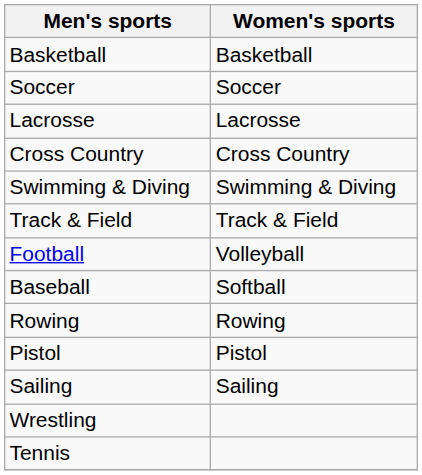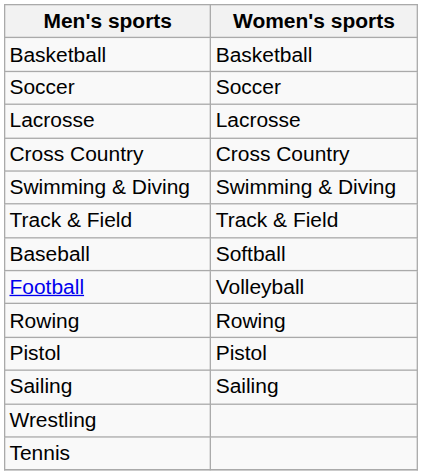rows swapped: (50, 287) <-> (47, 253)
